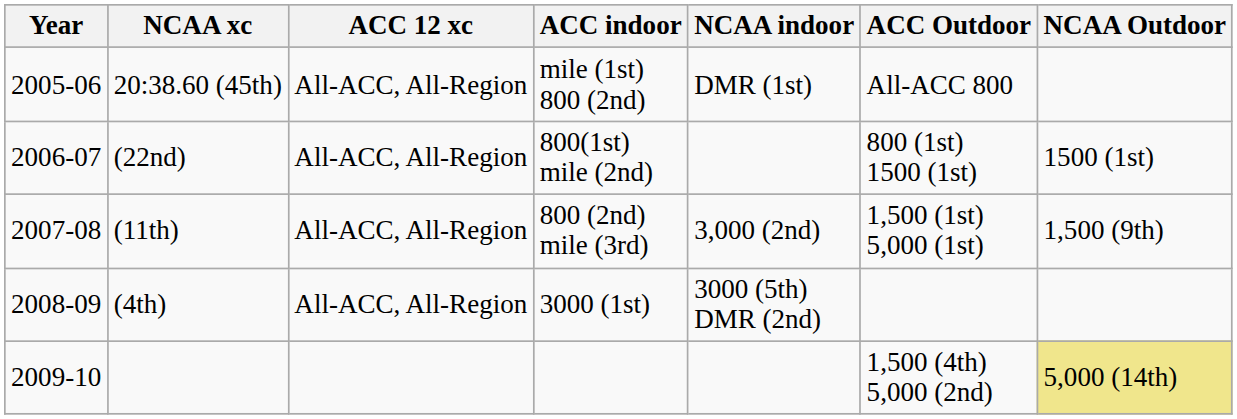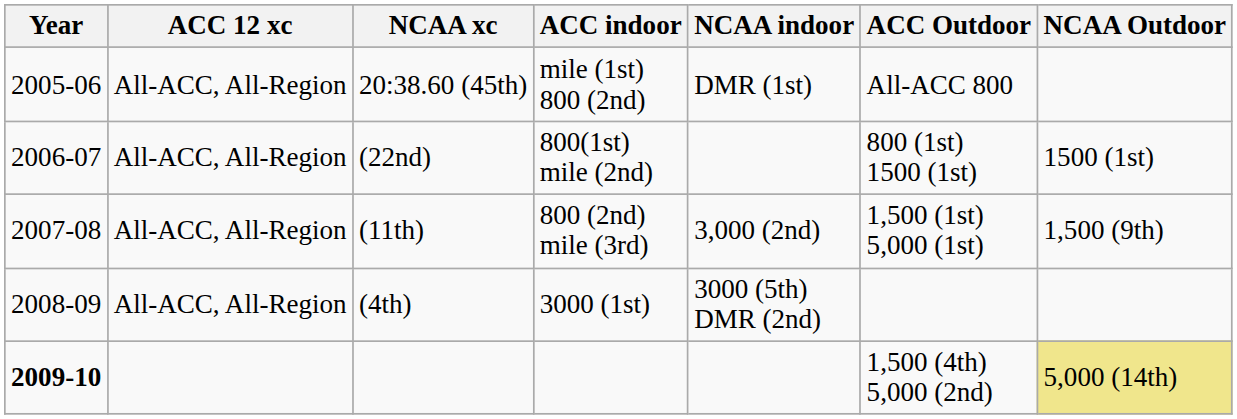columns swapped: (411, 25) <-> (198, 25)
(56, 377) normal -> (56, 377) bold
